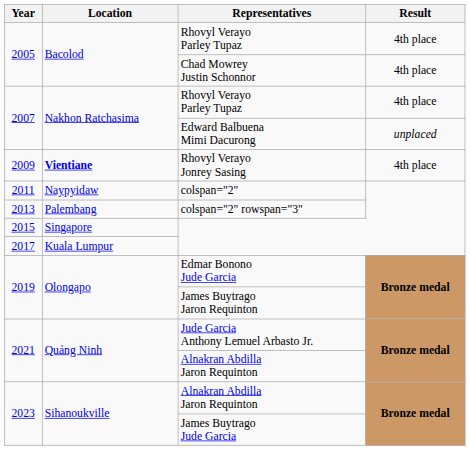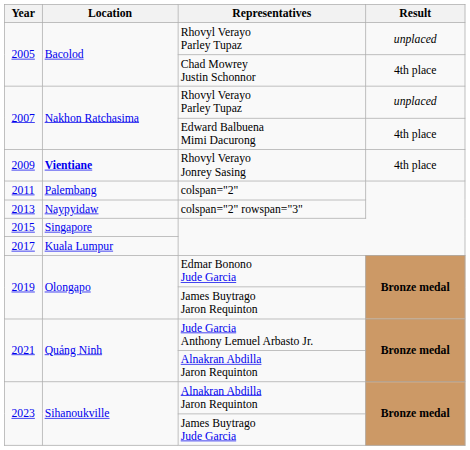(415, 38) 4th place -> (415, 38) unplaced
(415, 102) 4th place -> (415, 102) unplaced
(415, 133) unplaced -> (415, 133) 4th place
(72, 190) Naypyidaw -> (71, 190) Palembang
(71, 209) Palembang -> (72, 209) Naypyidaw
